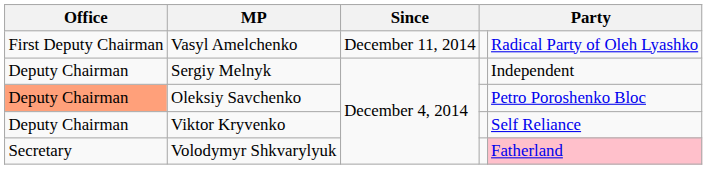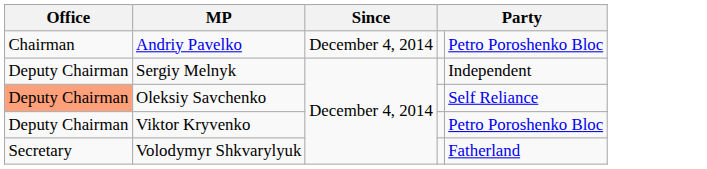+ row: (189, 44)
- row: (234, 44)
(569, 97) Petro Poroshenko Bloc -> (493, 97) Self Reliance
(536, 124) Self Reliance -> (526, 124) Petro Poroshenko Bloc
(527, 151) pink background -> (484, 151) no background
